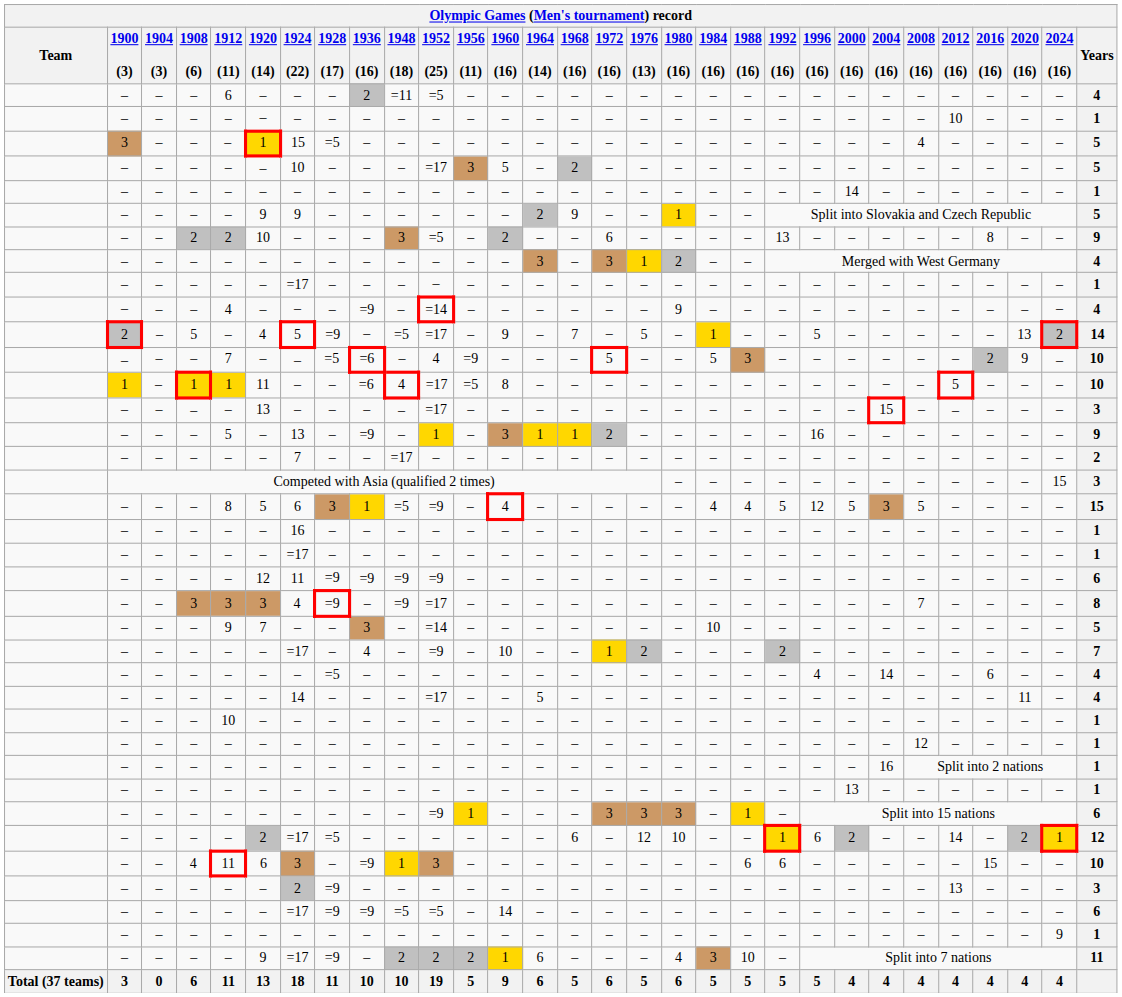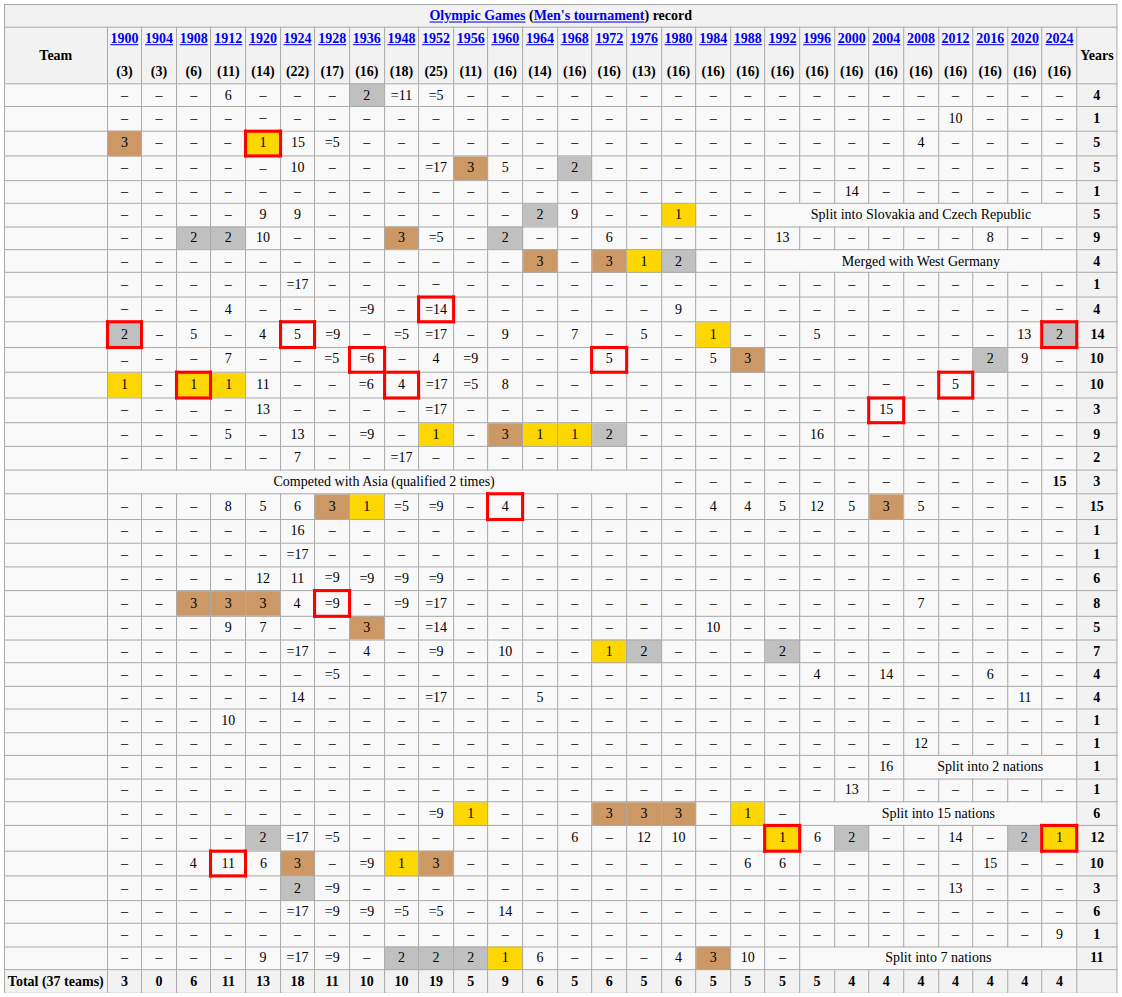(1060, 481) normal -> (1060, 481) bold
